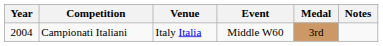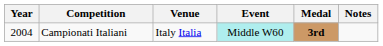(255, 32) no background -> (255, 32) paleturquoise background
(316, 32) normal -> (316, 32) bold
